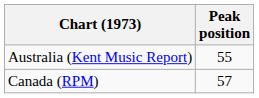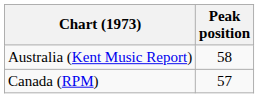(225, 57) 55 -> (225, 57) 58
